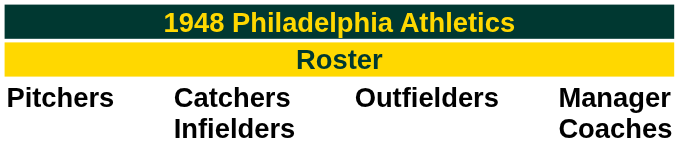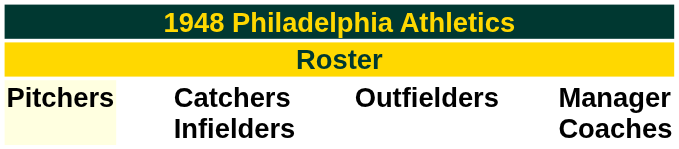(60, 97) no background -> (60, 97) lightyellow background
